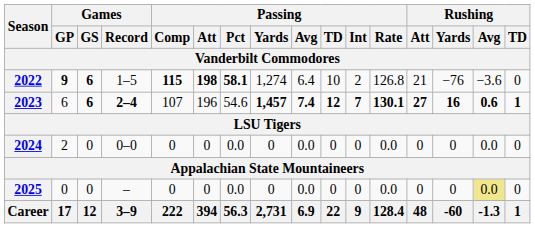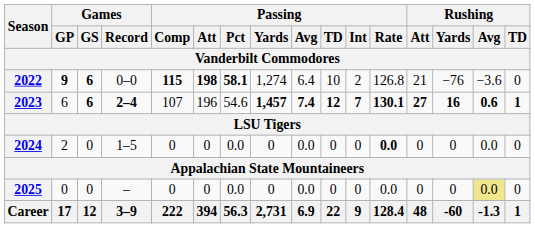(126, 80) 1–5 -> (126, 80) 0–0
(126, 146) 0–0 -> (126, 146) 1–5
(389, 146) normal -> (389, 146) bold
